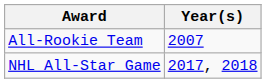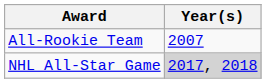(213, 65) no background -> (213, 65) lightgrey background
